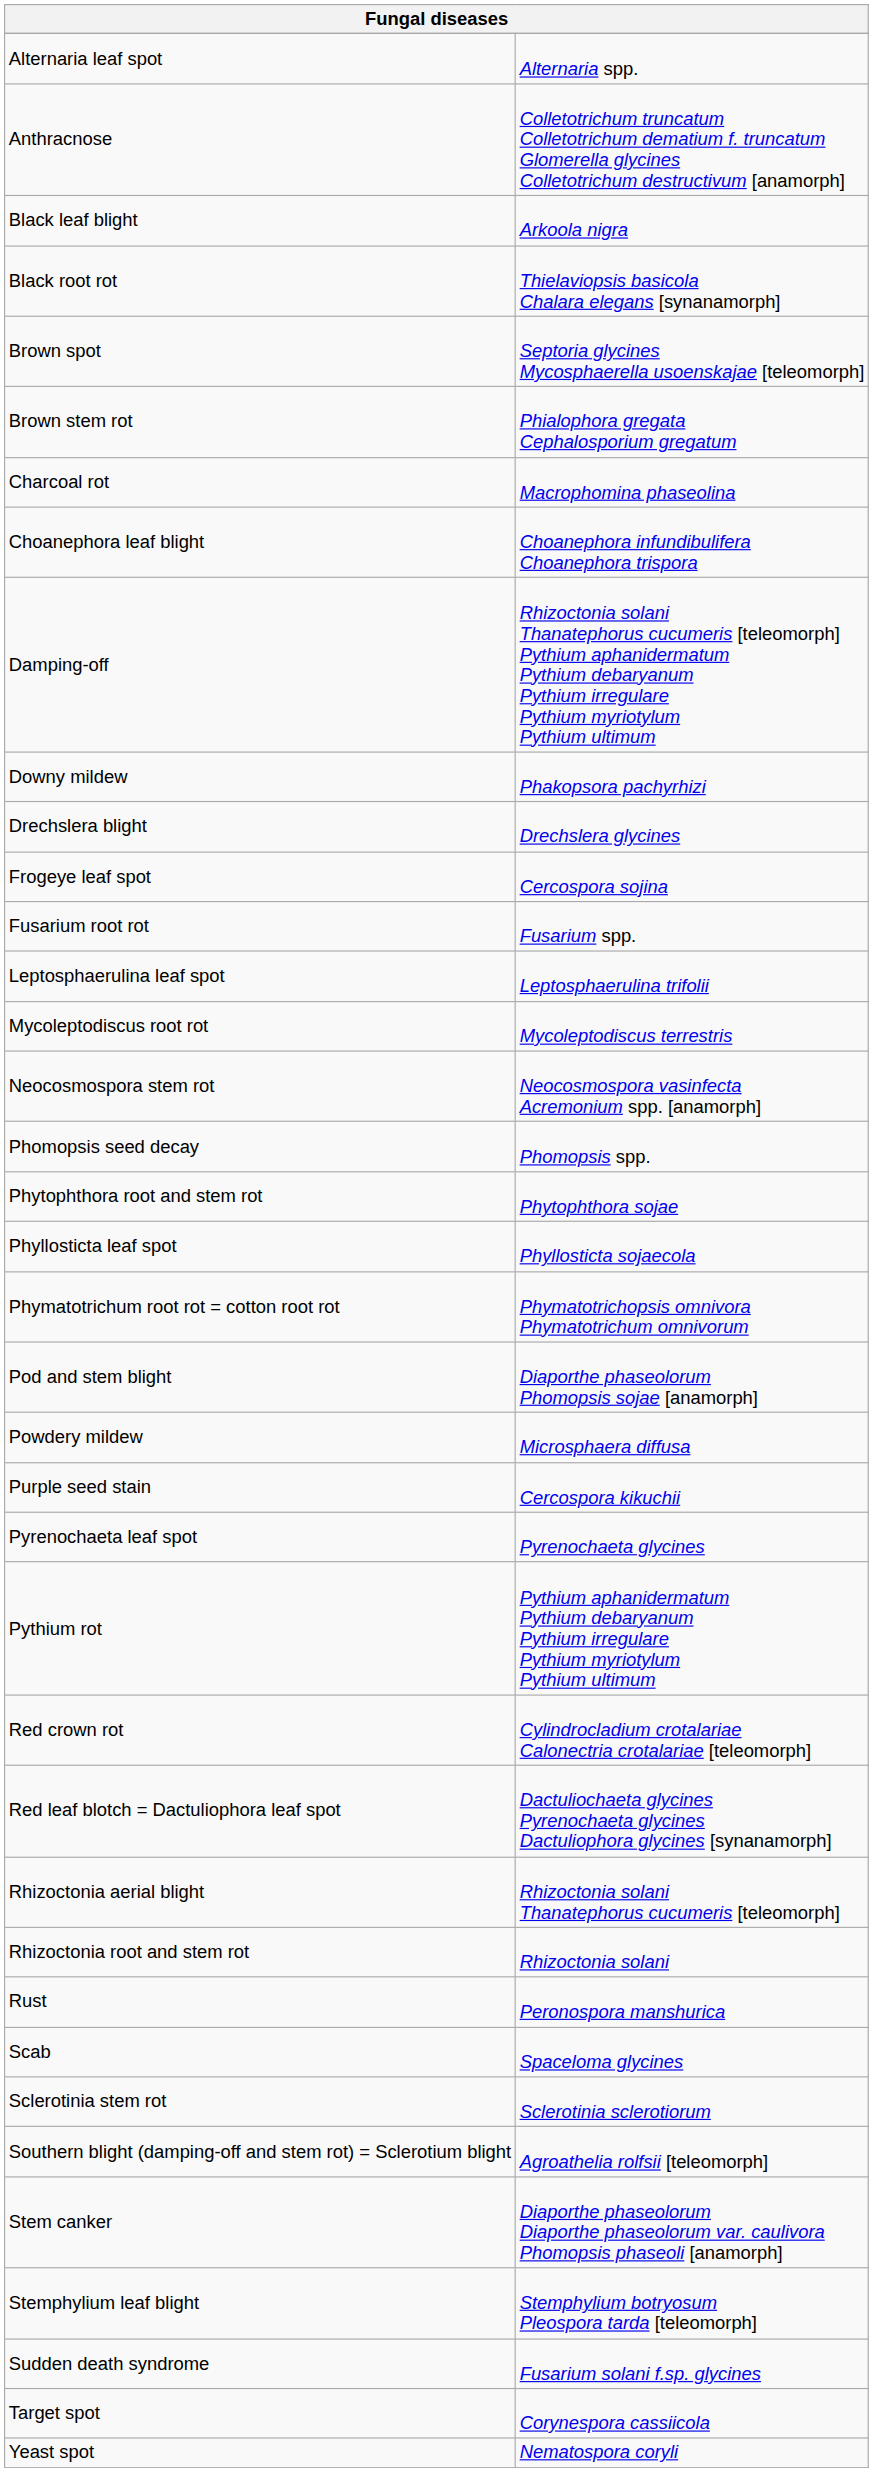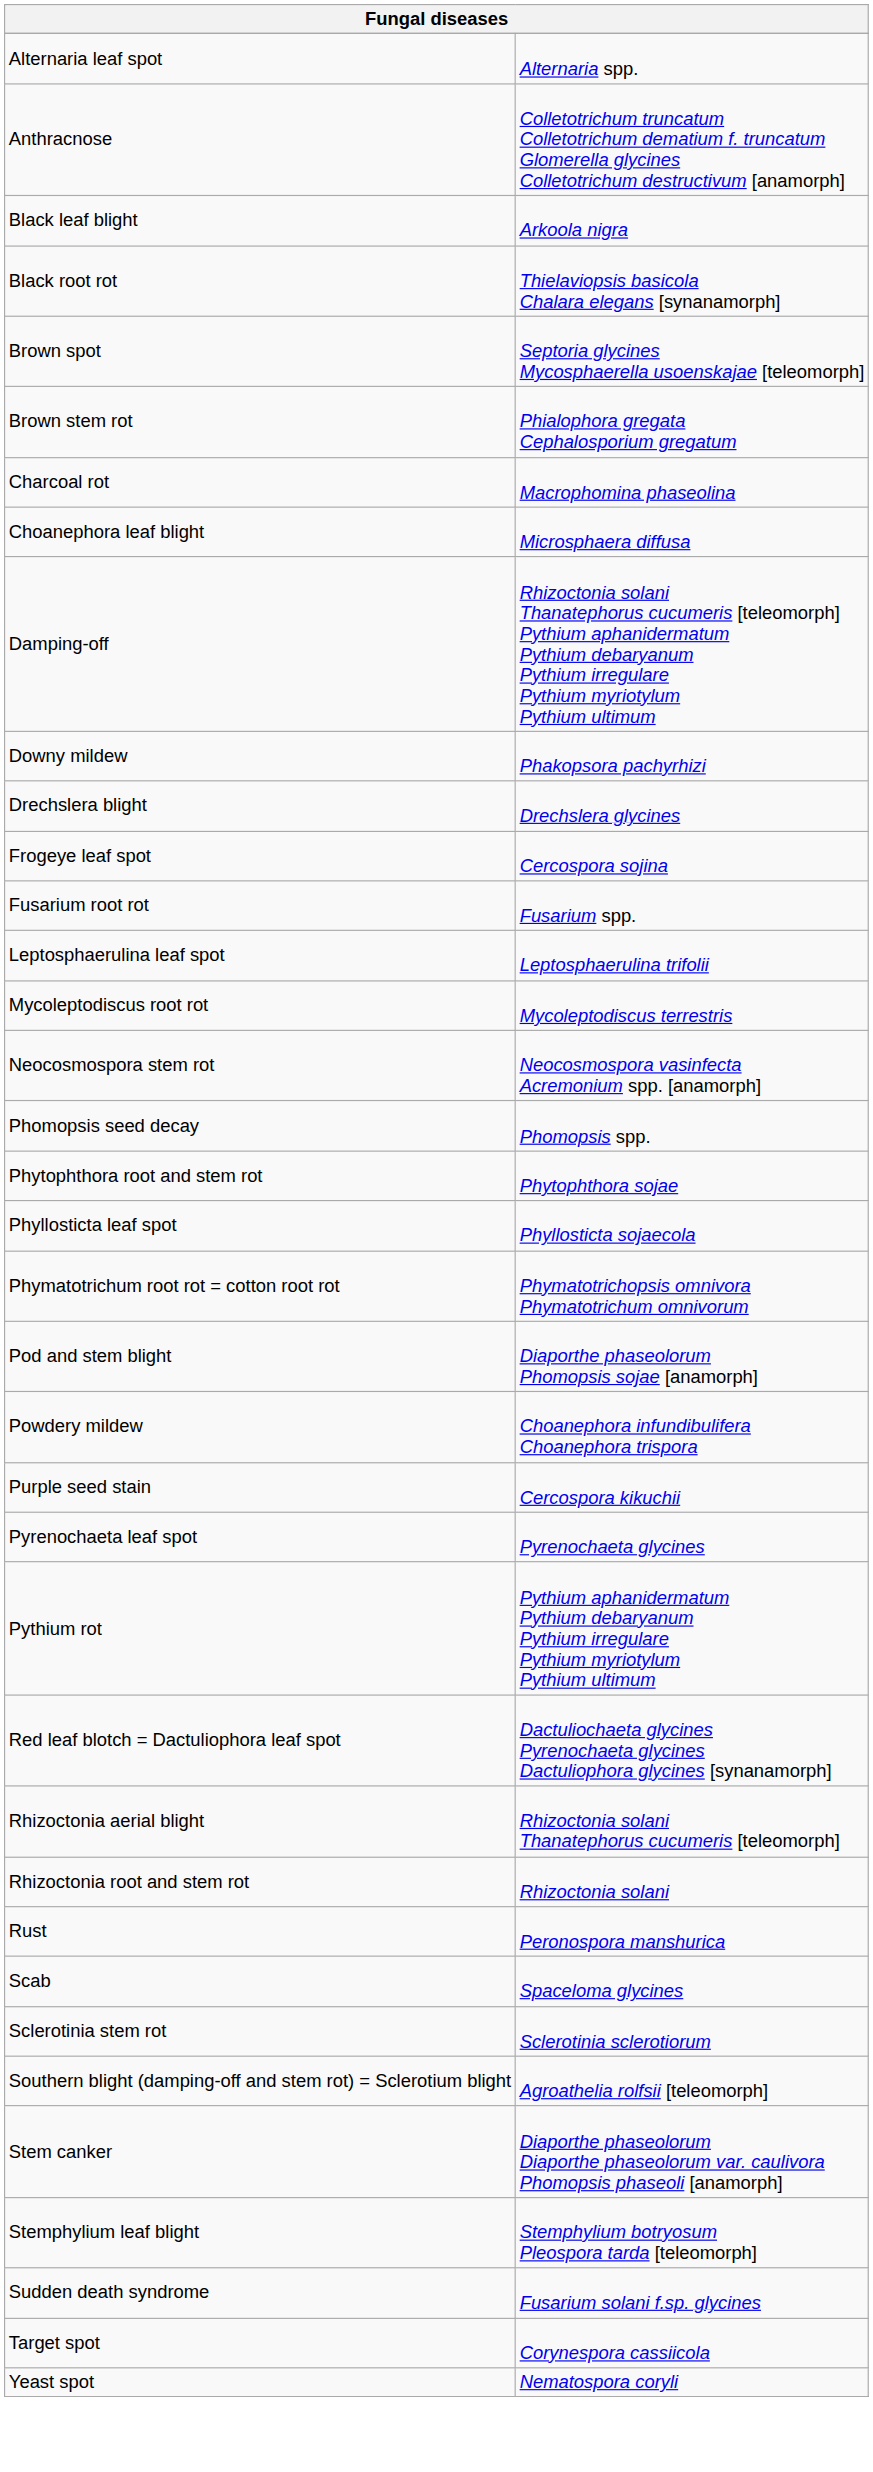(635, 552) Choanephora infundibulifera Choanephora trispora -> (605, 542) Microsphaera diffusa
(605, 1447) Microsphaera diffusa -> (635, 1437) Choanephora infundibulifera Choanephora trispora
- row: (66, 1730)
